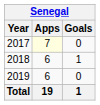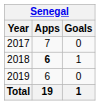(47, 44) lightyellow background -> (47, 44) no background
(47, 60) normal -> (47, 60) bold
